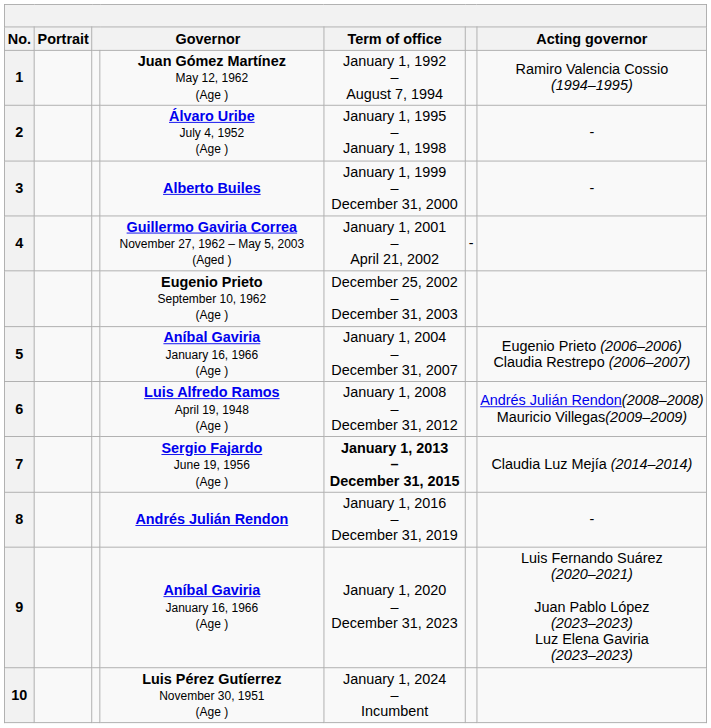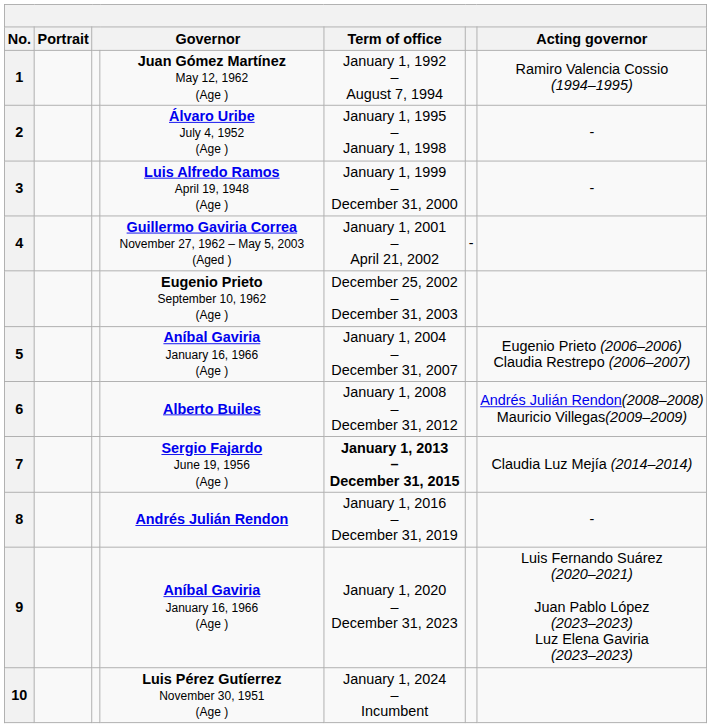(212, 188) Alberto Builes -> (212, 188) Luis Alfredo Ramos April 19, 1948 (Age )
(212, 409) Luis Alfredo Ramos April 19, 1948 (Age ) -> (212, 409) Alberto Builes
